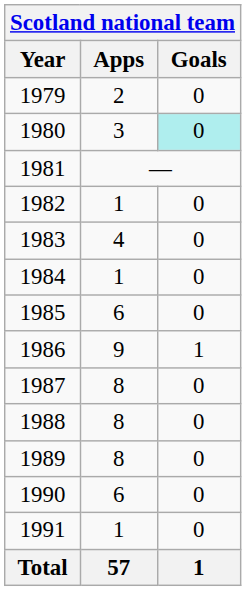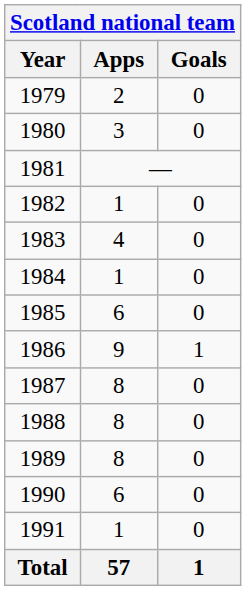(199, 131) paleturquoise background -> (199, 131) no background
